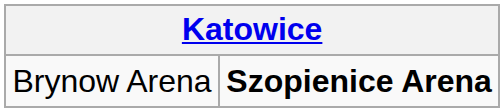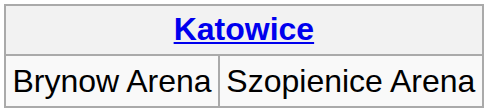(359, 80) bold -> (351, 80) normal
